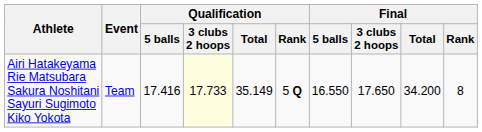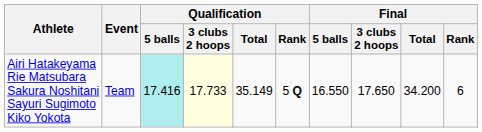(162, 91) no background -> (162, 91) paleturquoise background
(460, 91) 8 -> (460, 91) 6
